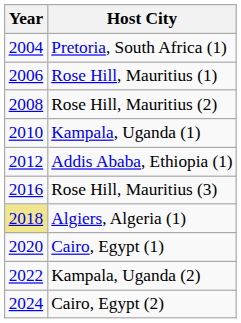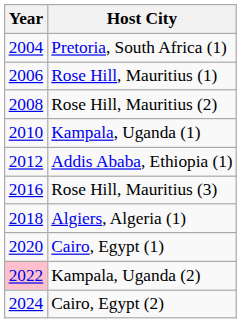(26, 218) khaki background -> (26, 218) no background
(26, 275) no background -> (26, 275) pink background
